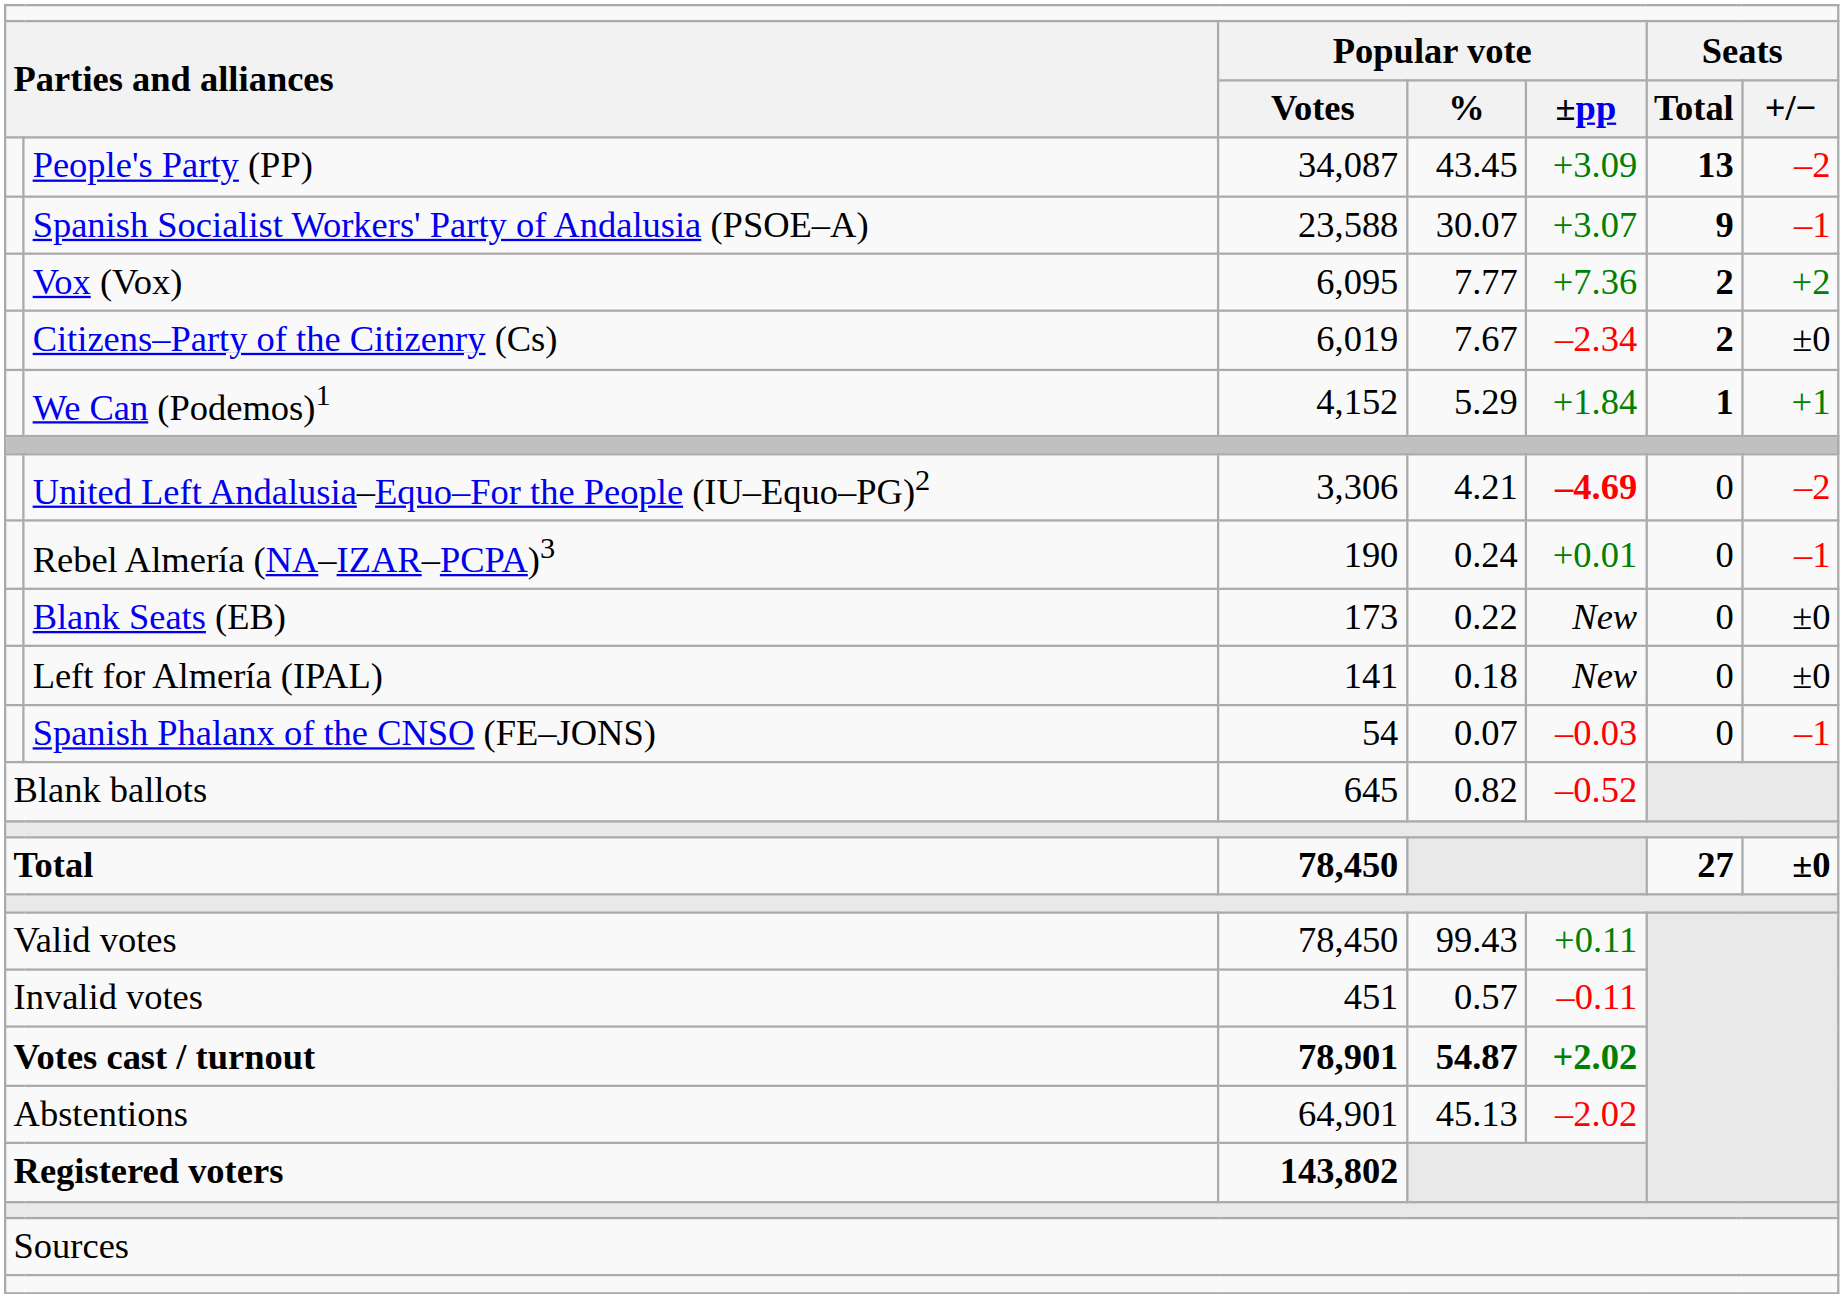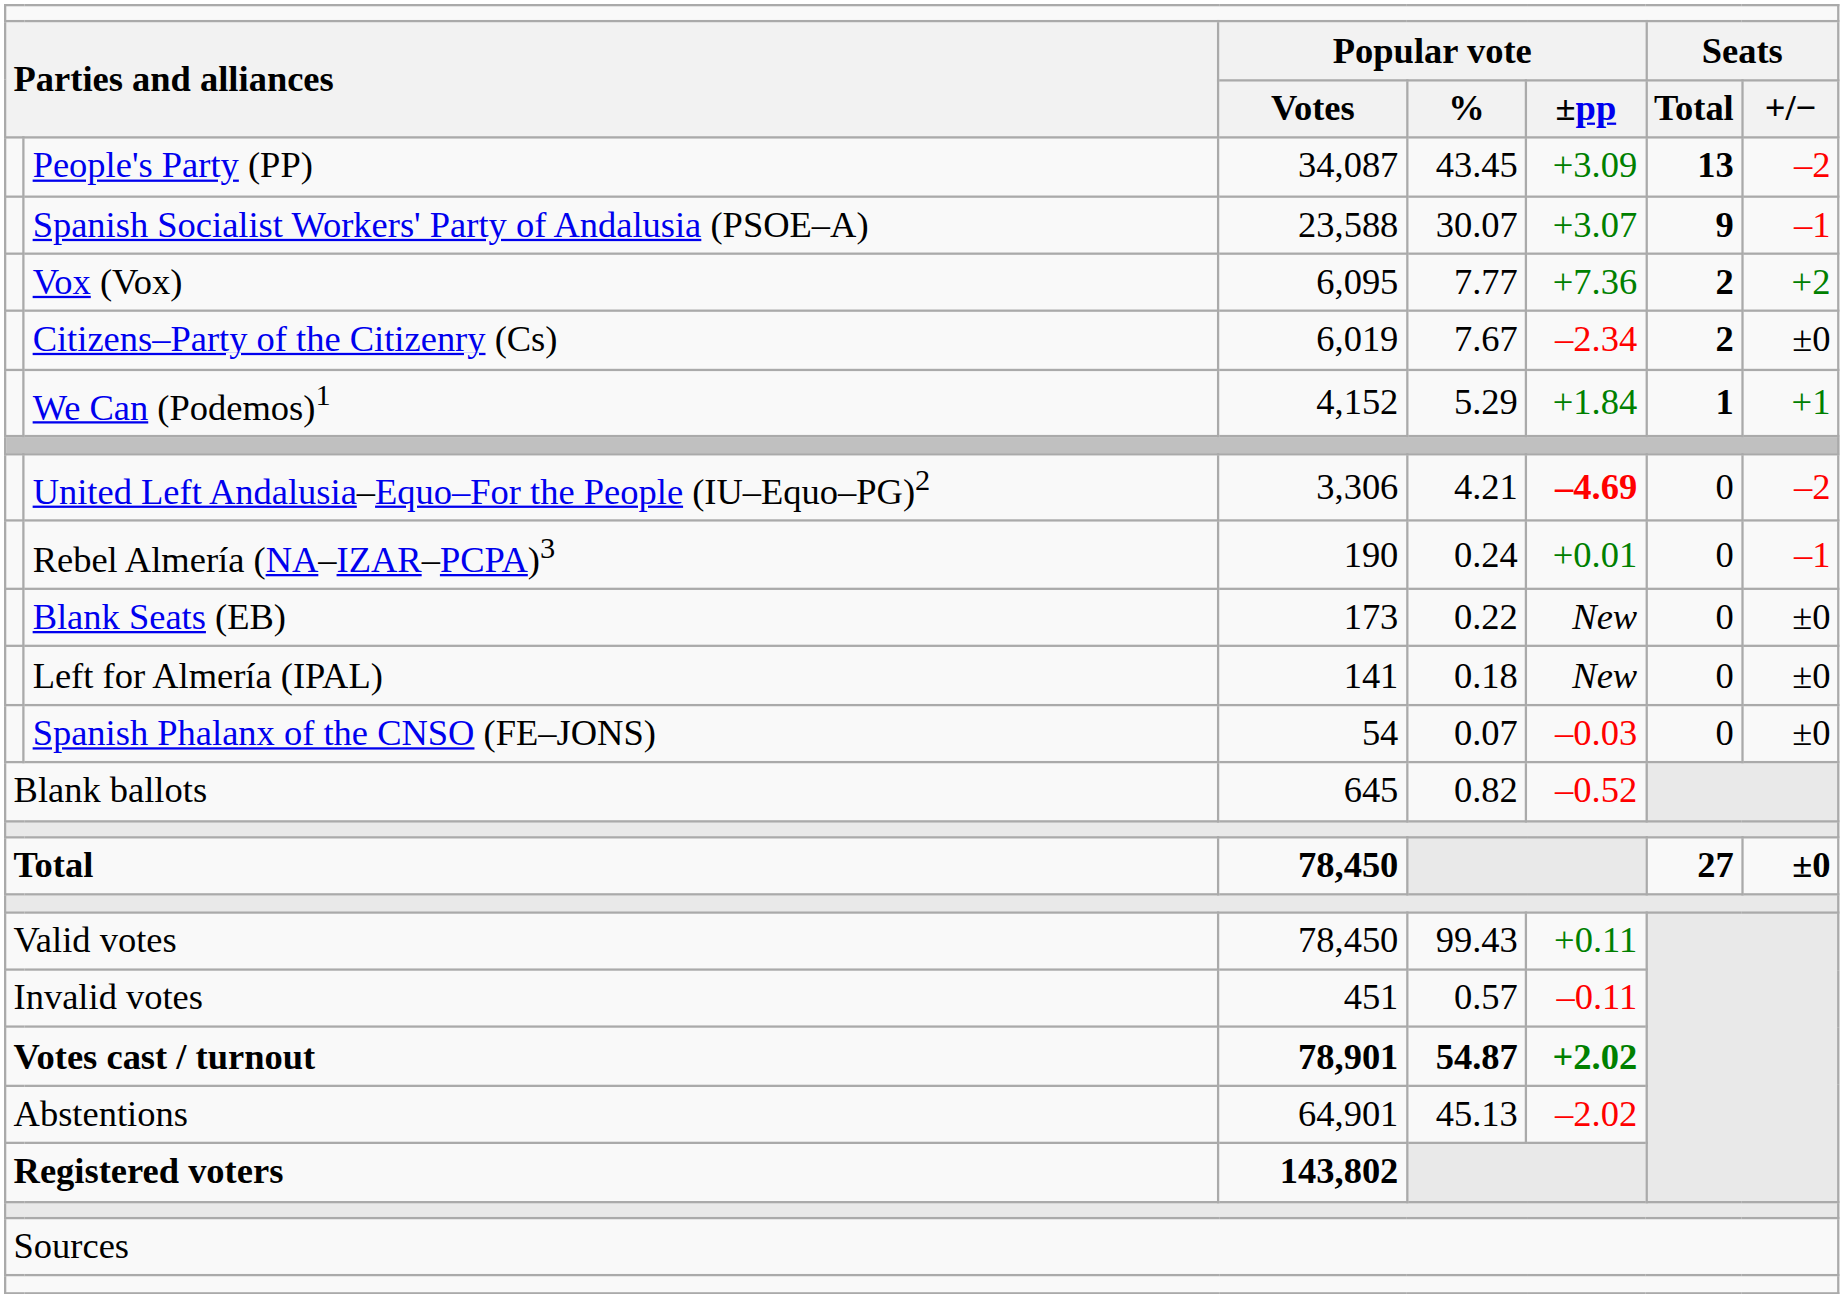(1812, 733) –1 -> (1811, 733) ±0
